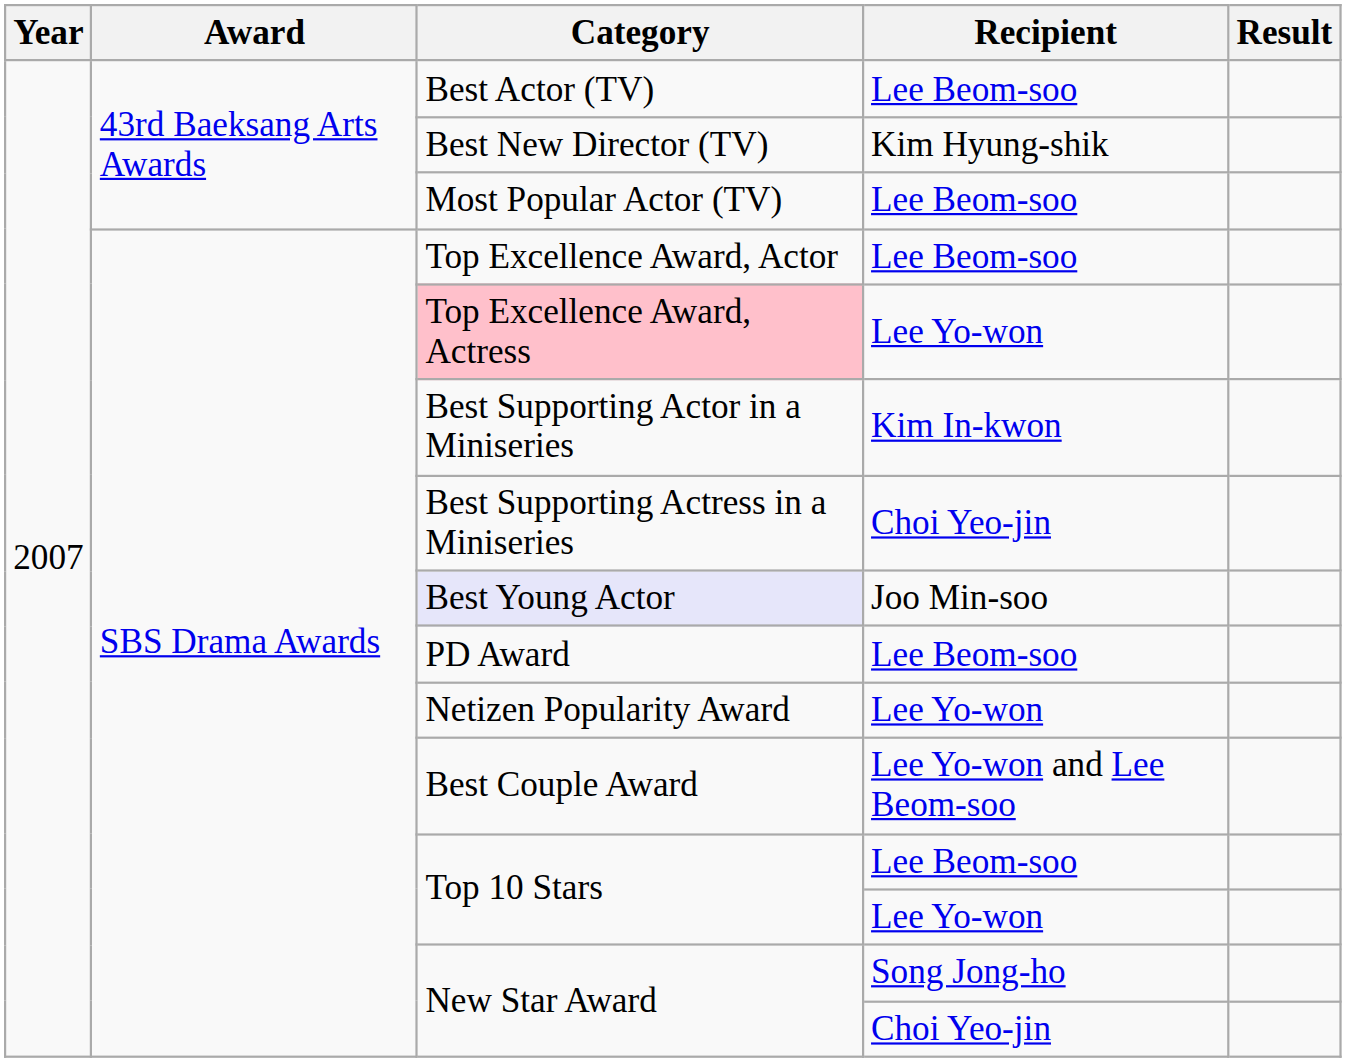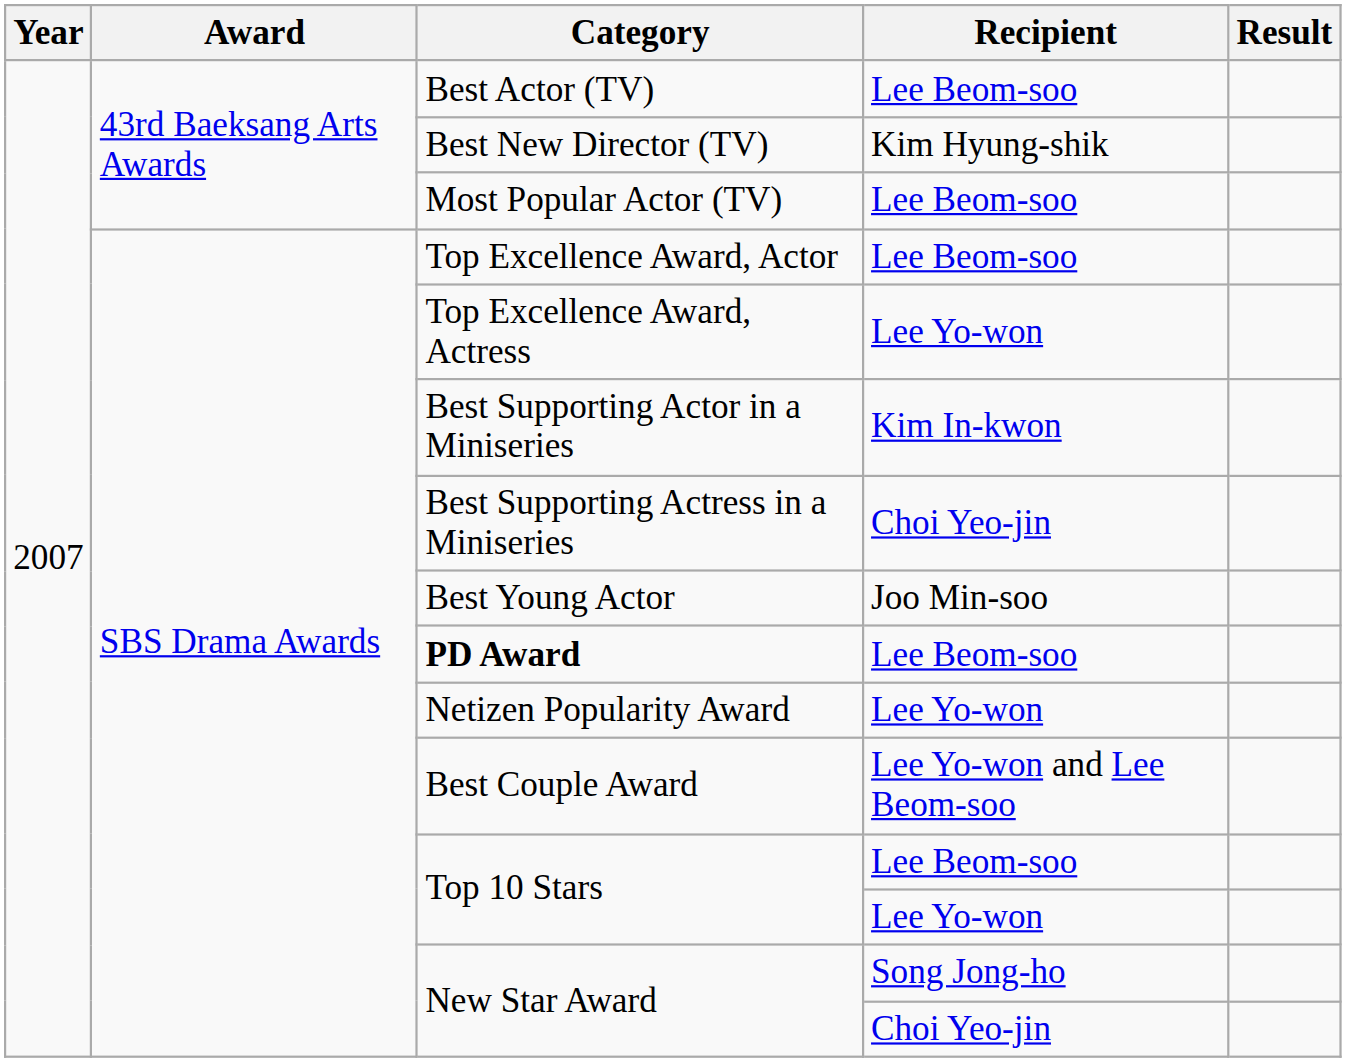(588, 331) pink background -> (588, 331) no background
(550, 597) lavender background -> (550, 597) no background
(498, 653) normal -> (503, 653) bold
